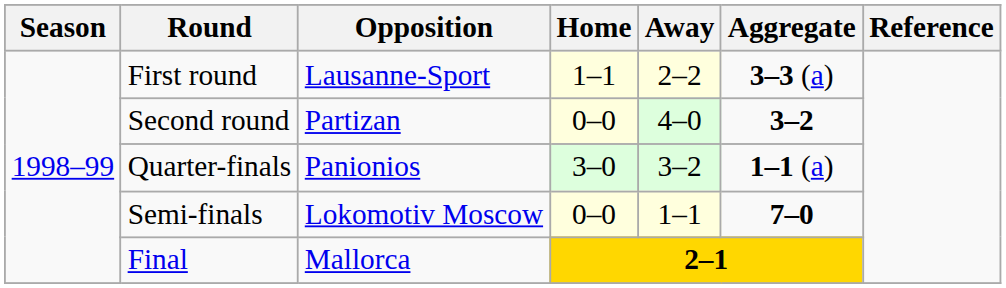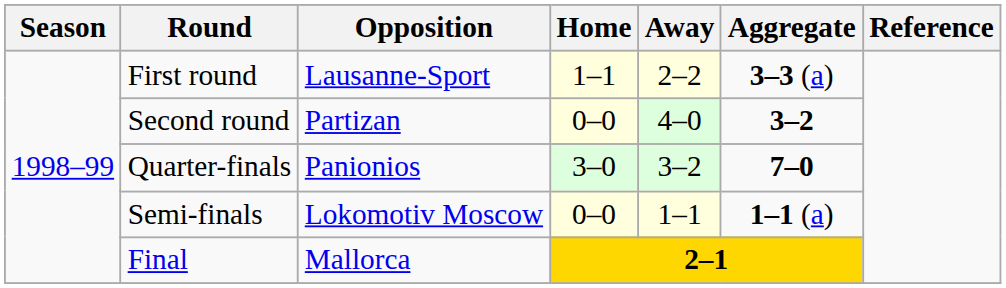(792, 167) 1–1 (a) -> (792, 167) 7–0
(792, 213) 7–0 -> (792, 213) 1–1 (a)
